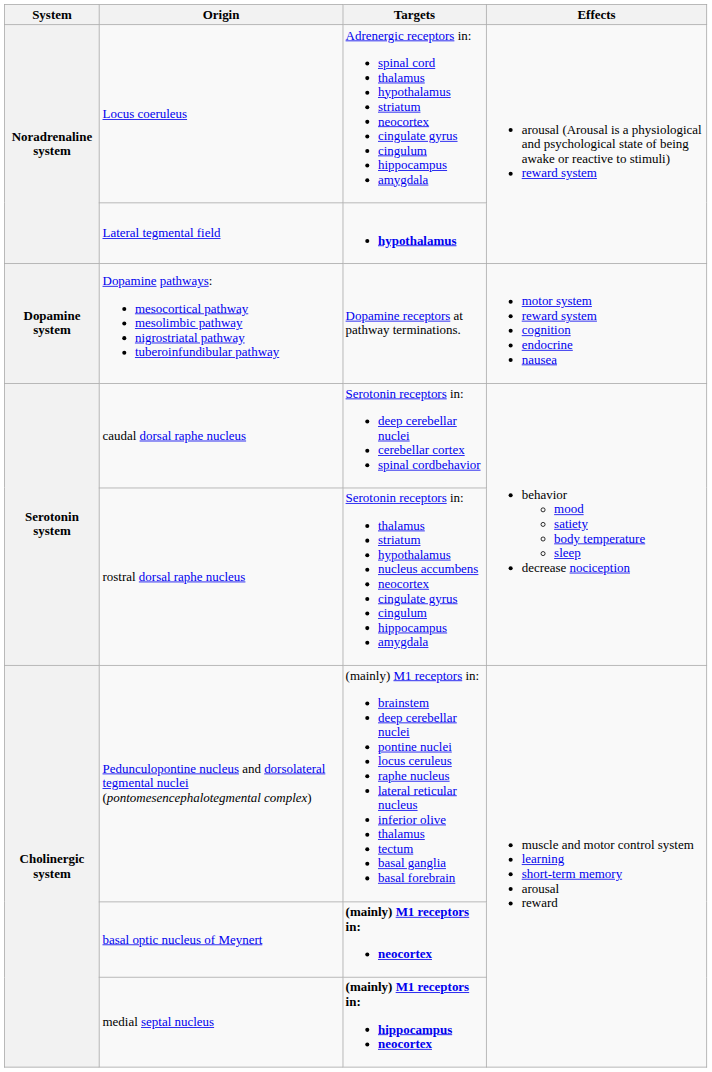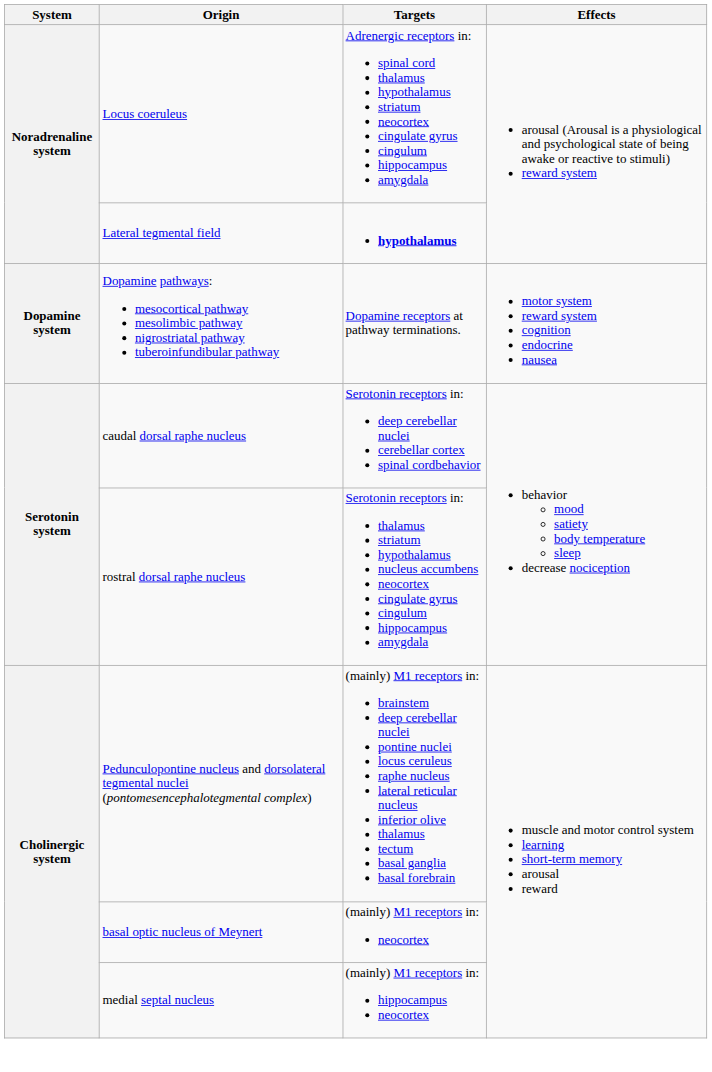(414, 933) bold -> (414, 926) normal
(414, 1016) bold -> (414, 994) normal
